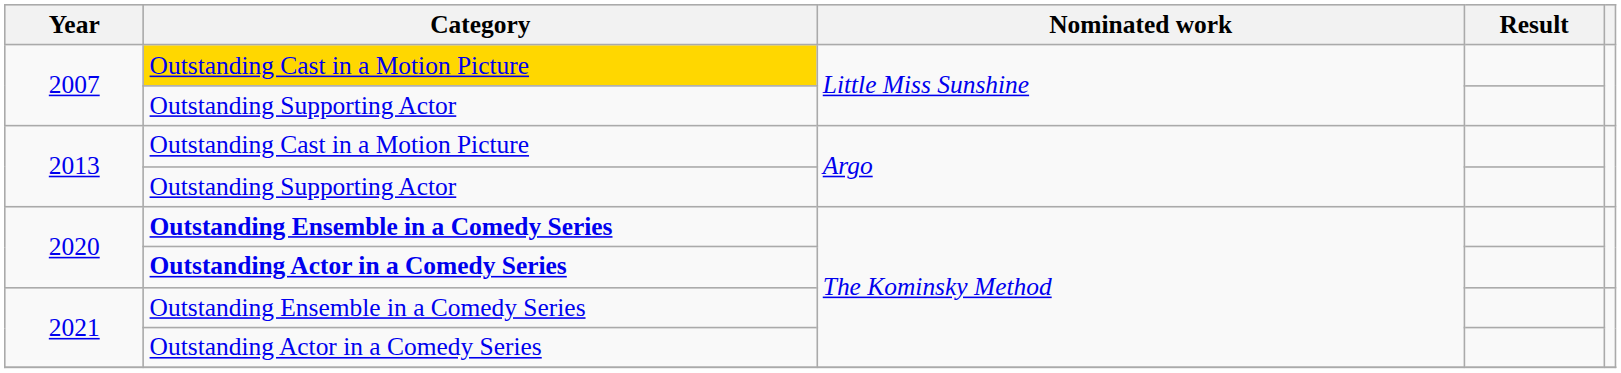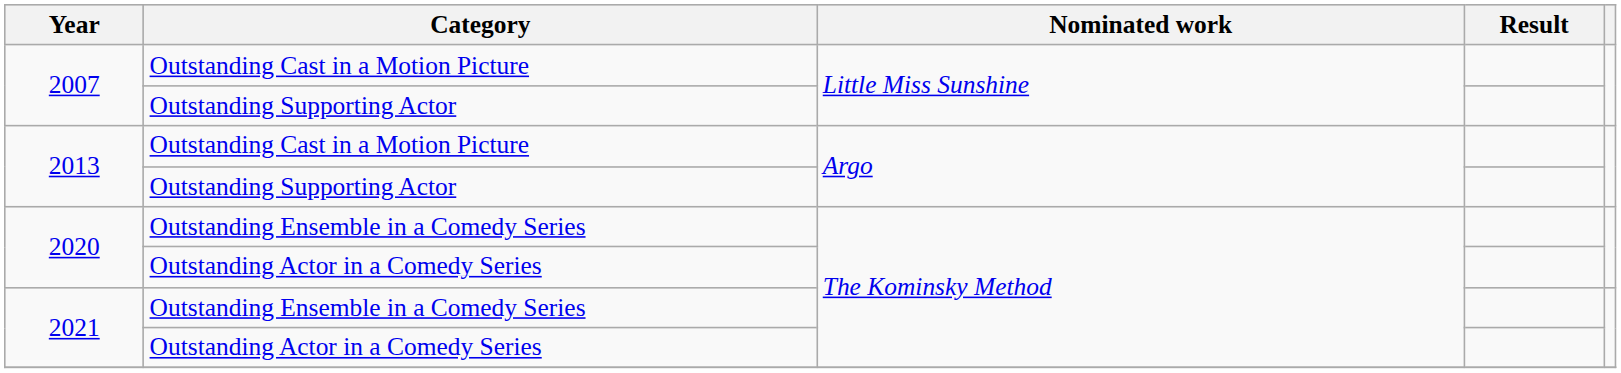(339, 65) gold background -> (339, 65) no background
(381, 226) bold -> (368, 226) normal
(358, 266) bold -> (346, 266) normal
